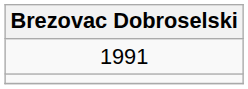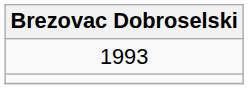(124, 56) 1991 -> (124, 56) 1993
